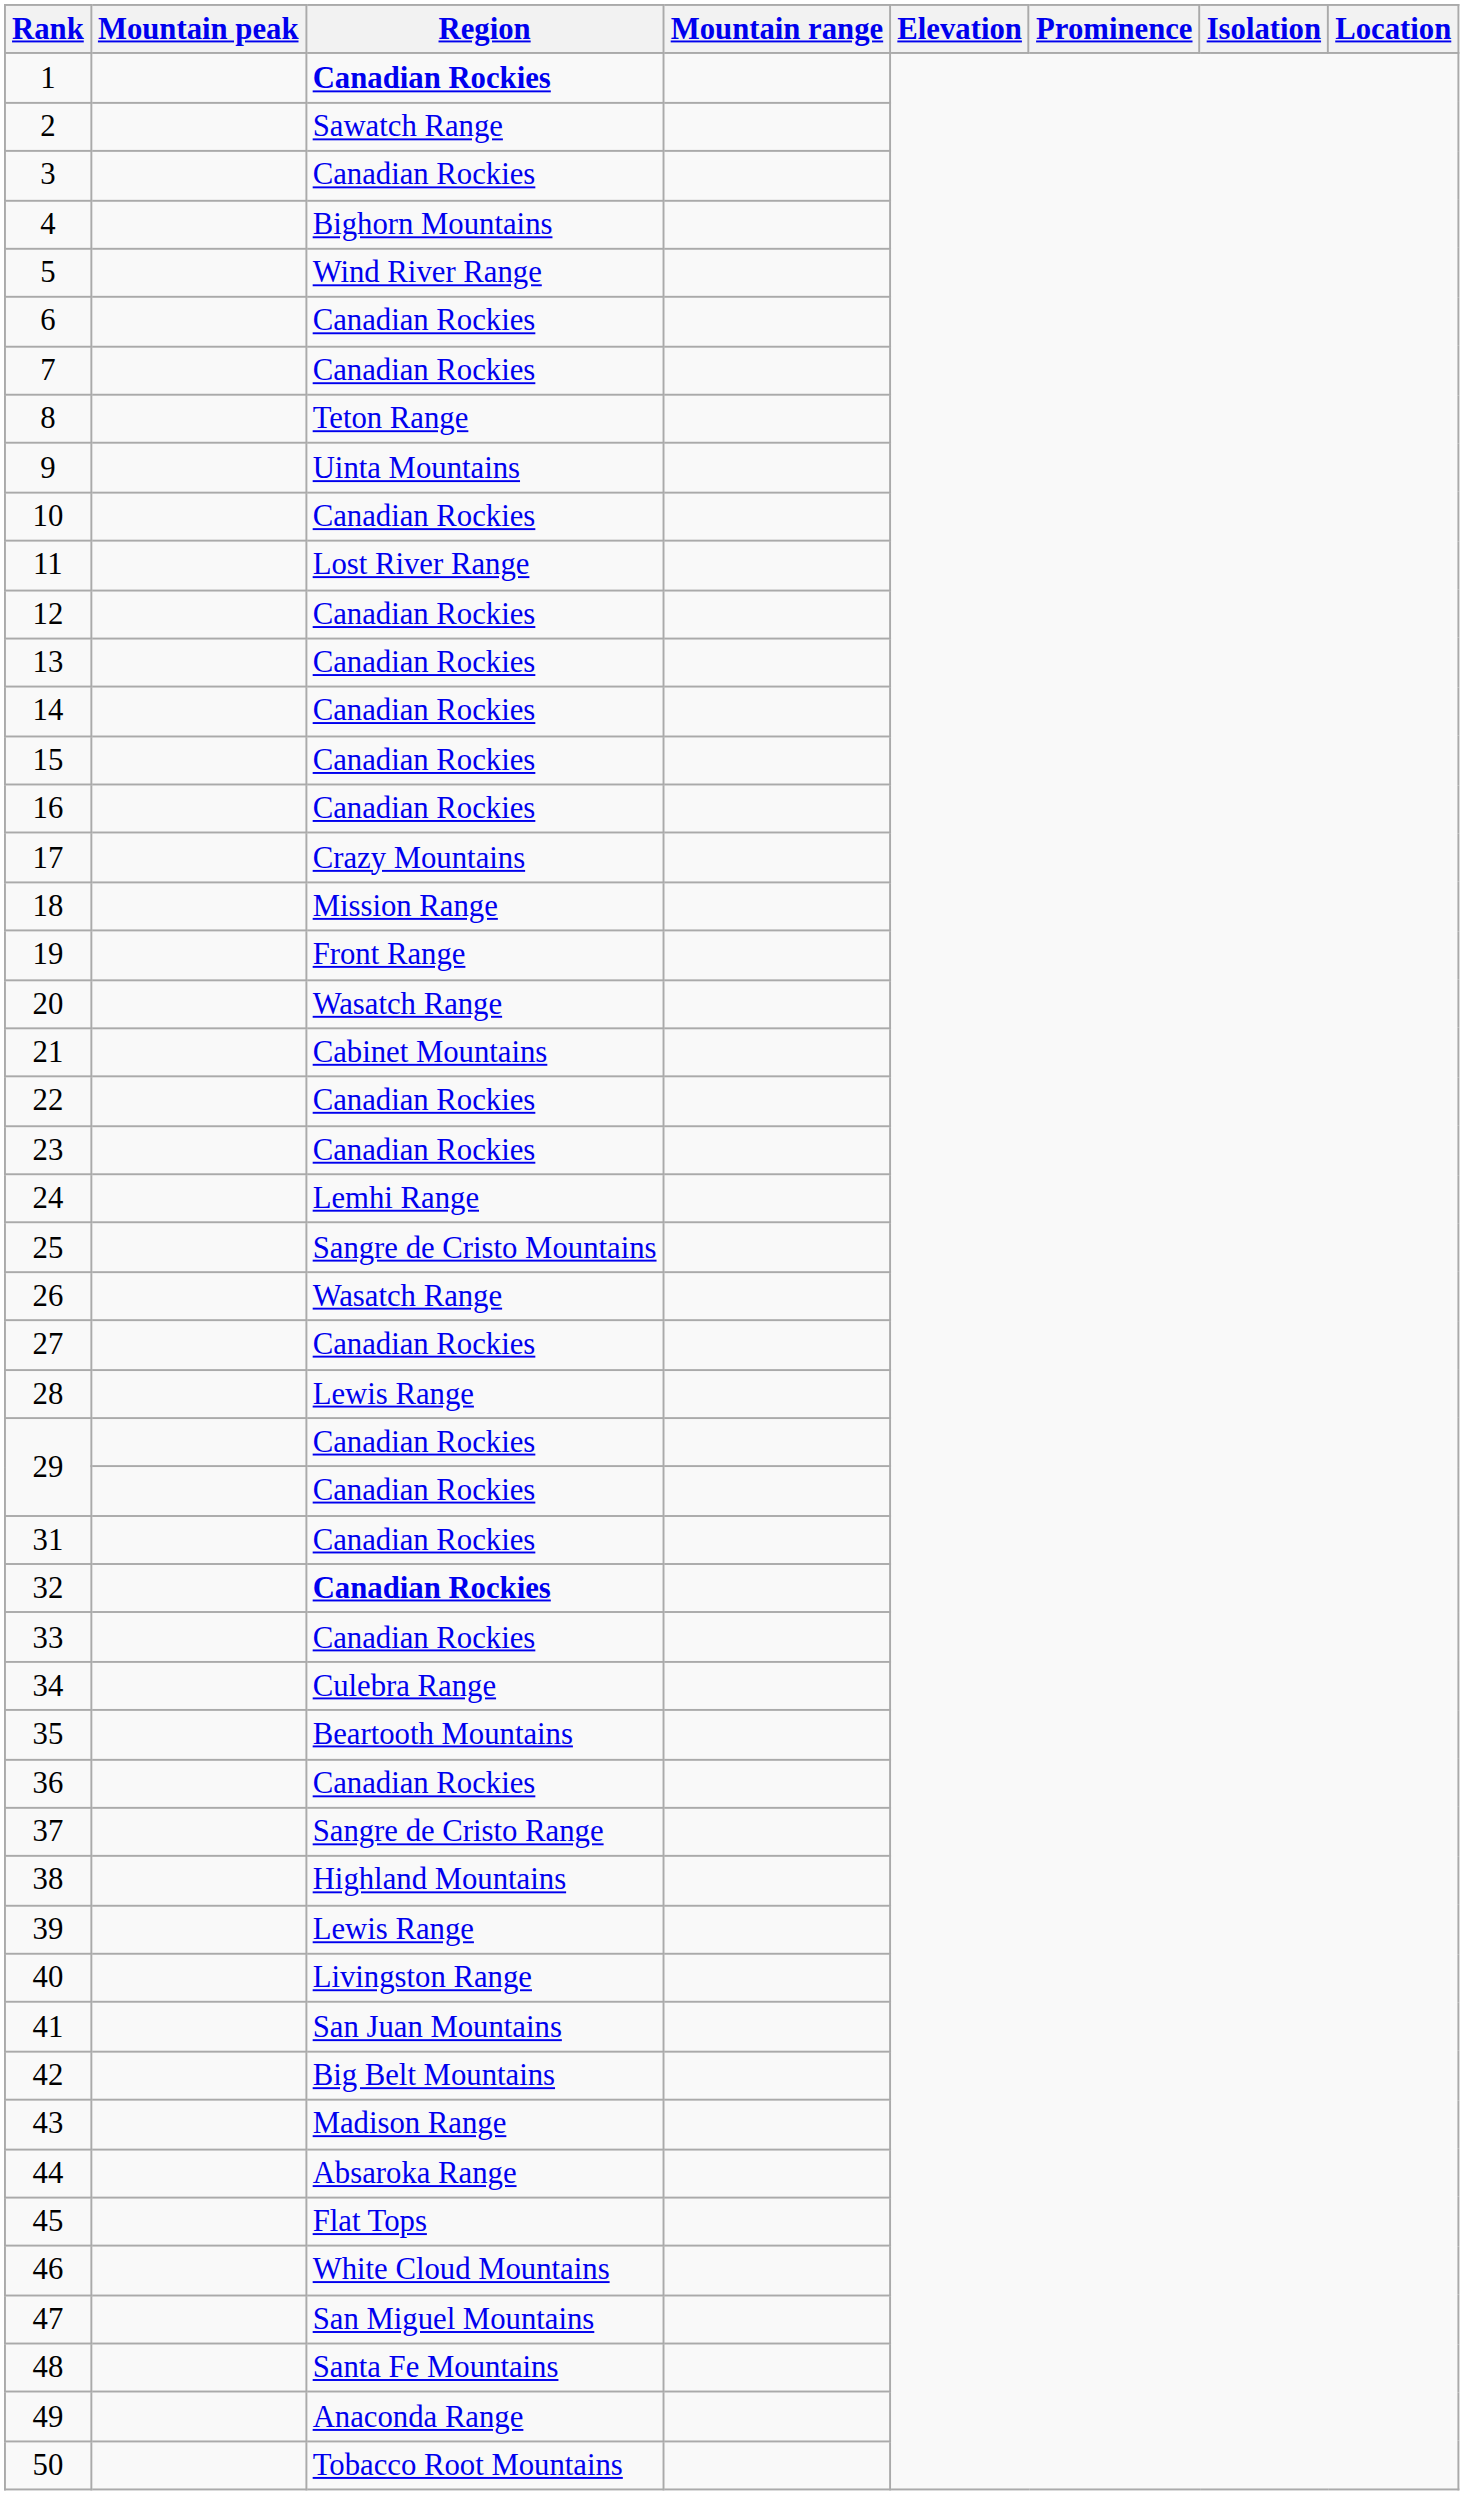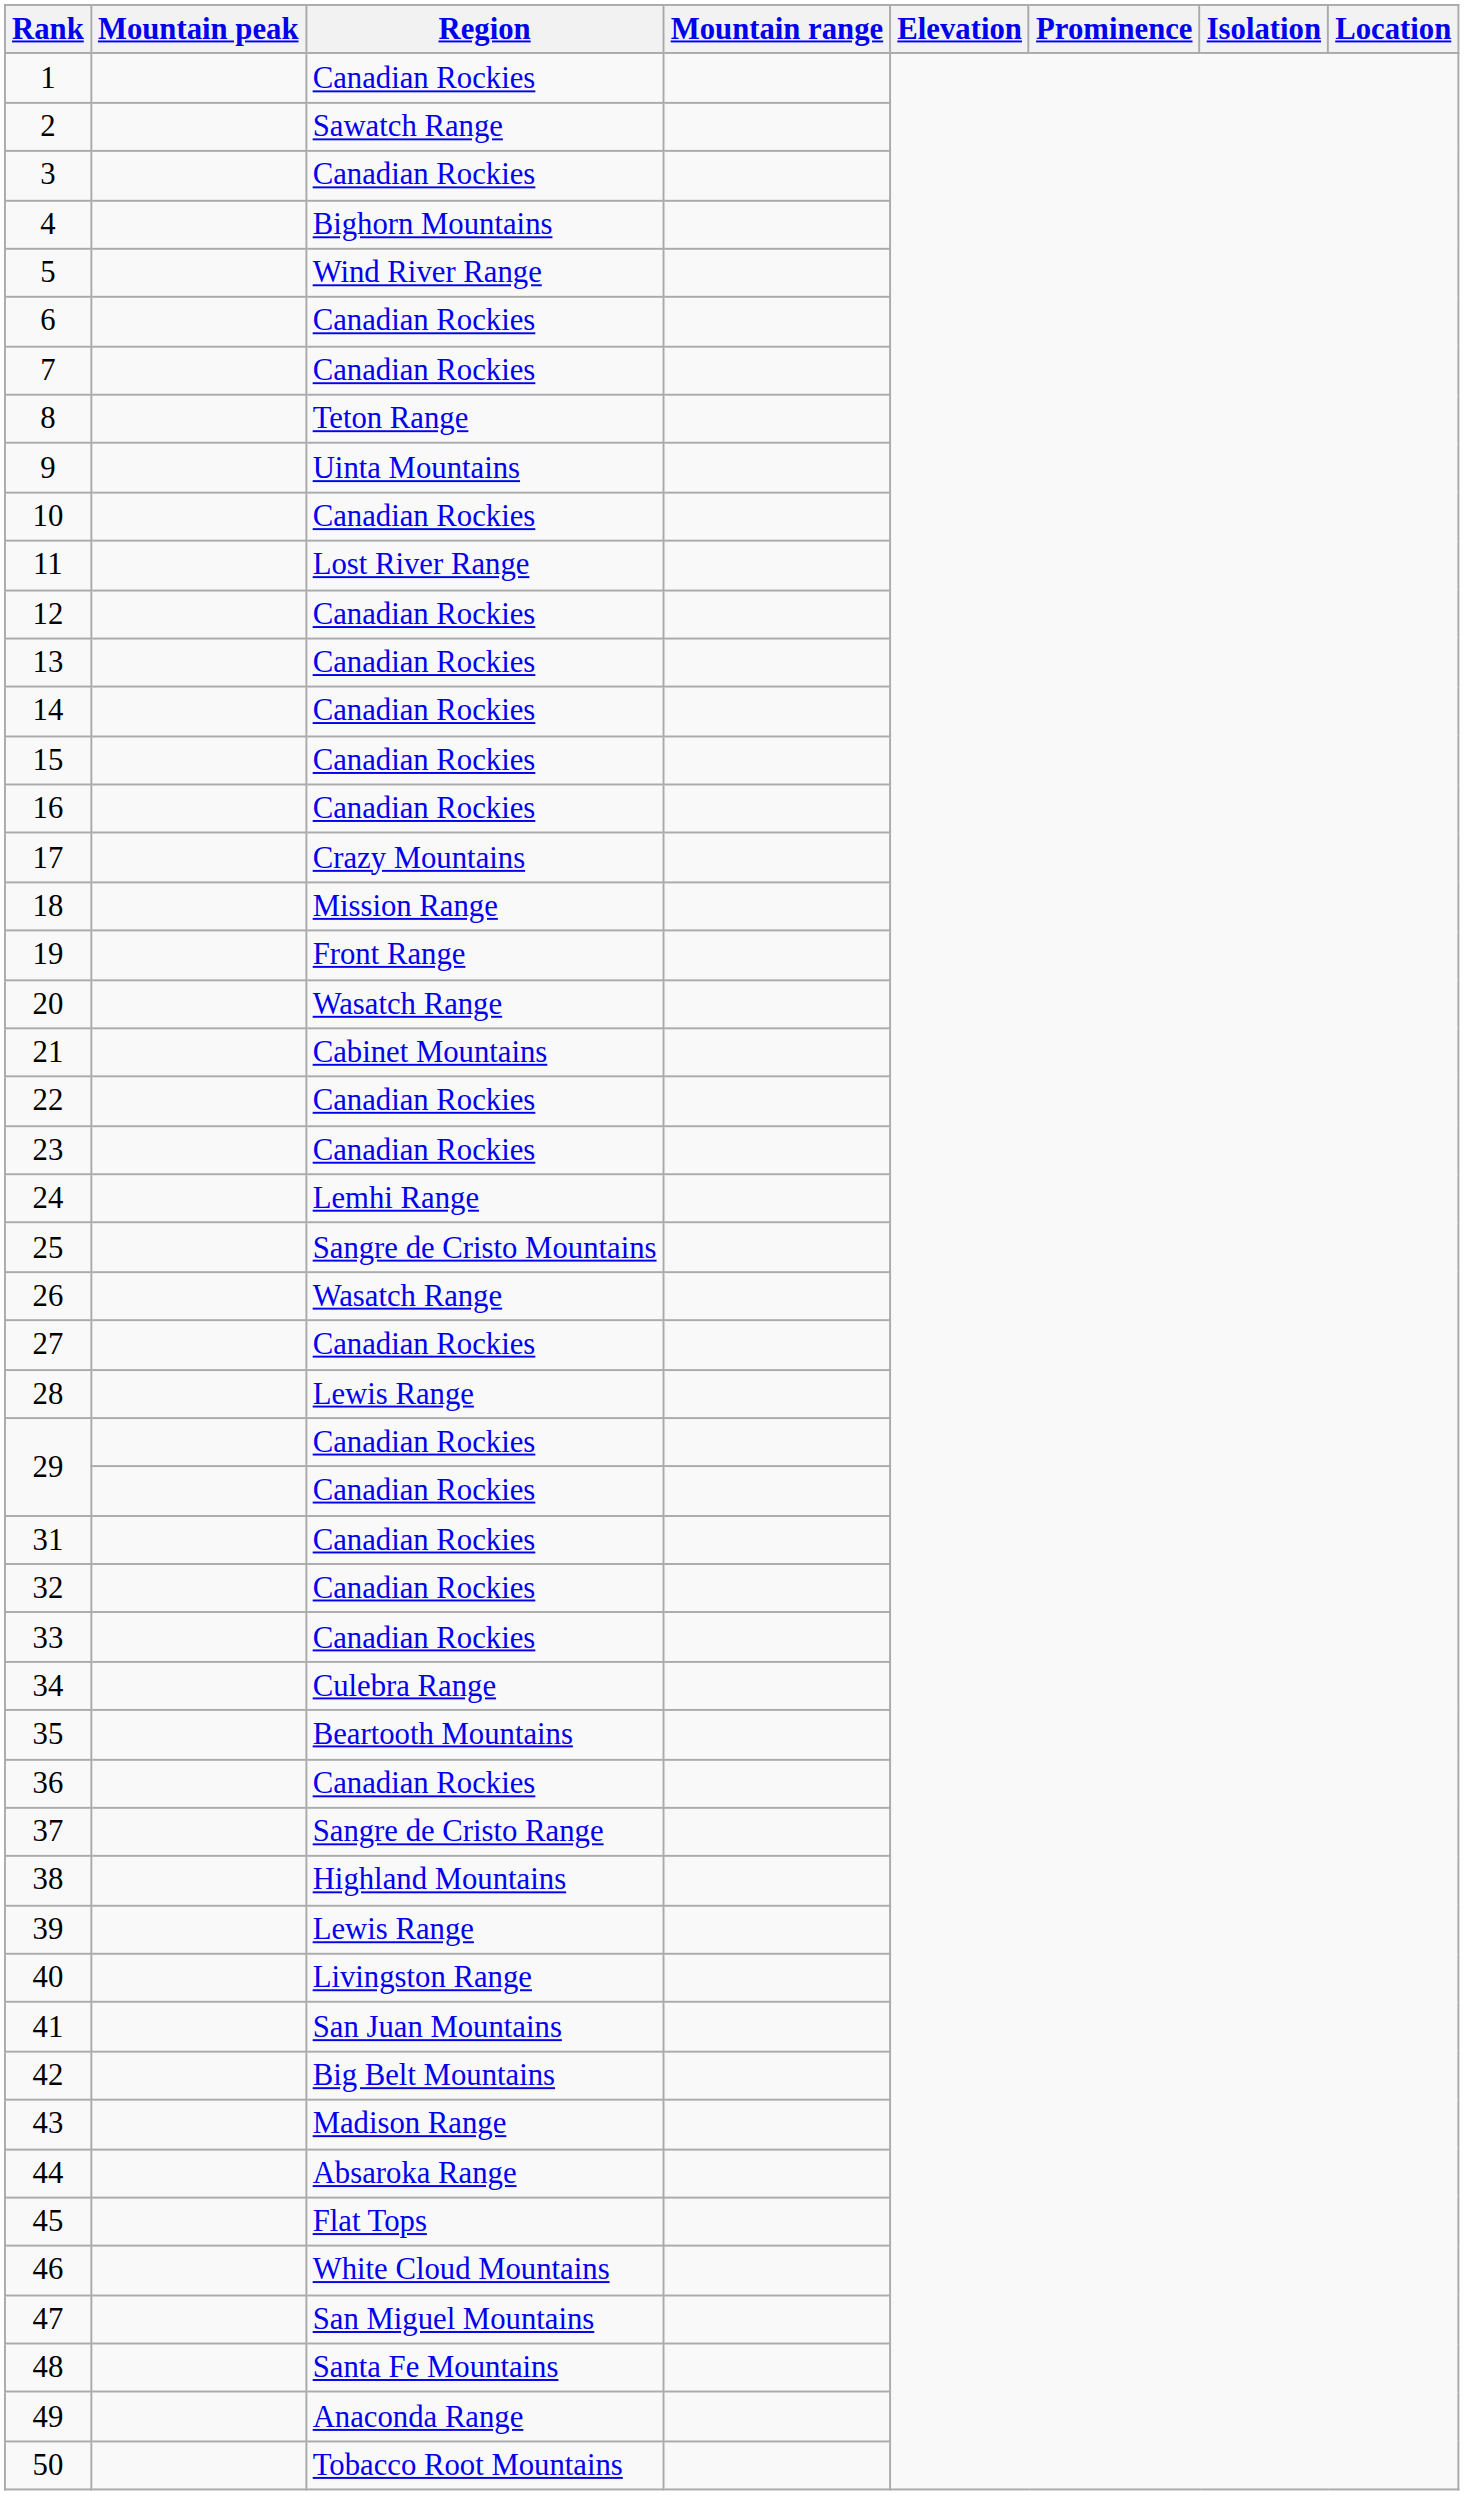(432, 77) bold -> (424, 77) normal
(432, 1587) bold -> (424, 1587) normal
